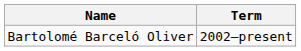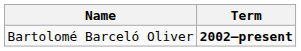(246, 36) normal -> (246, 36) bold
